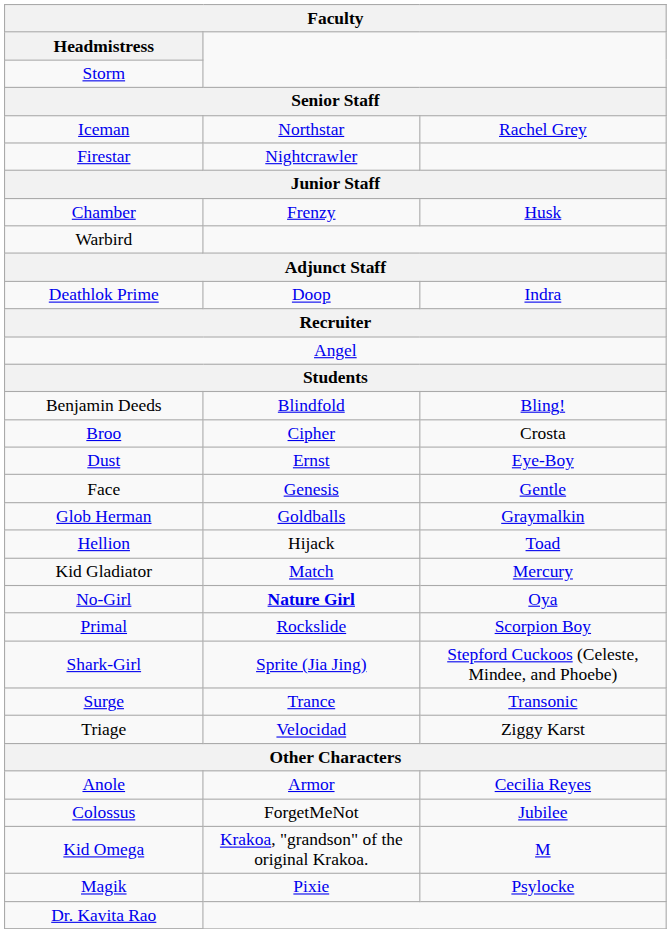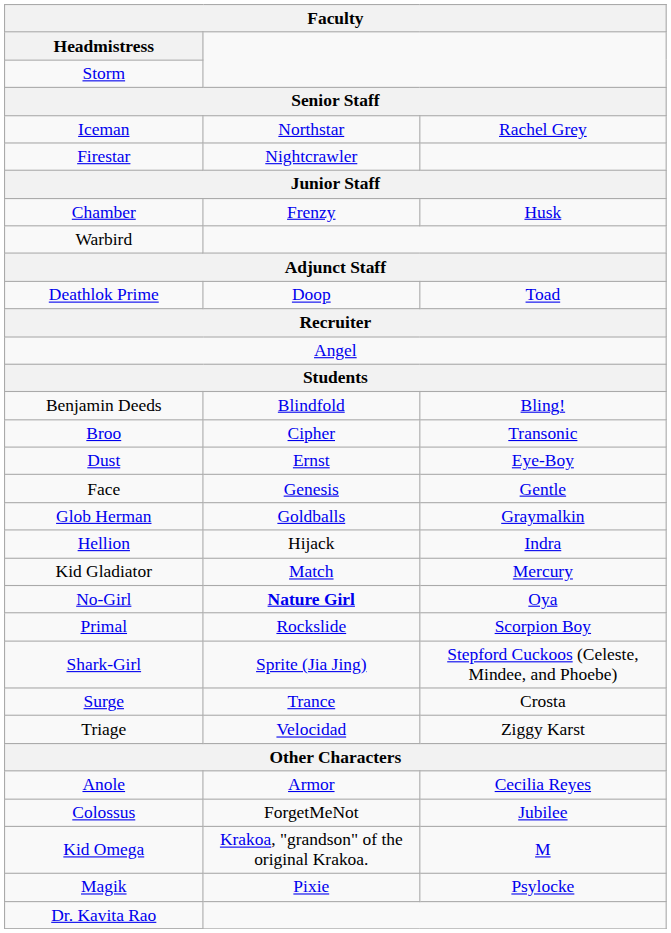(543, 294) Indra -> (543, 294) Toad
(543, 433) Crosta -> (543, 433) Transonic
(543, 543) Toad -> (543, 543) Indra
(543, 701) Transonic -> (543, 701) Crosta
